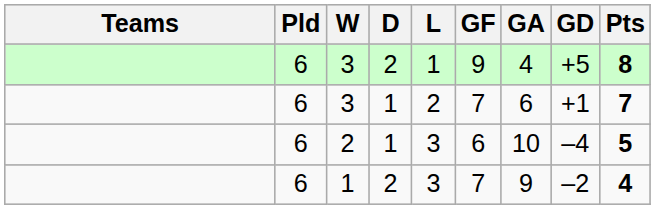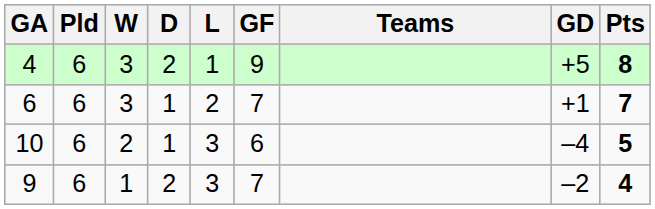columns swapped: (140, 24) <-> (526, 24)
